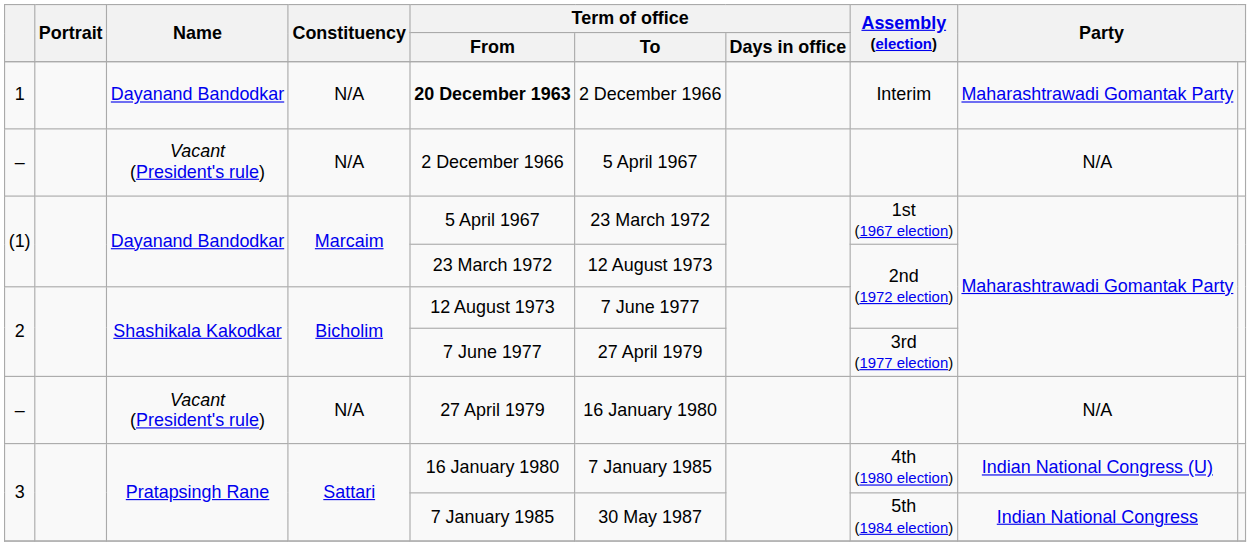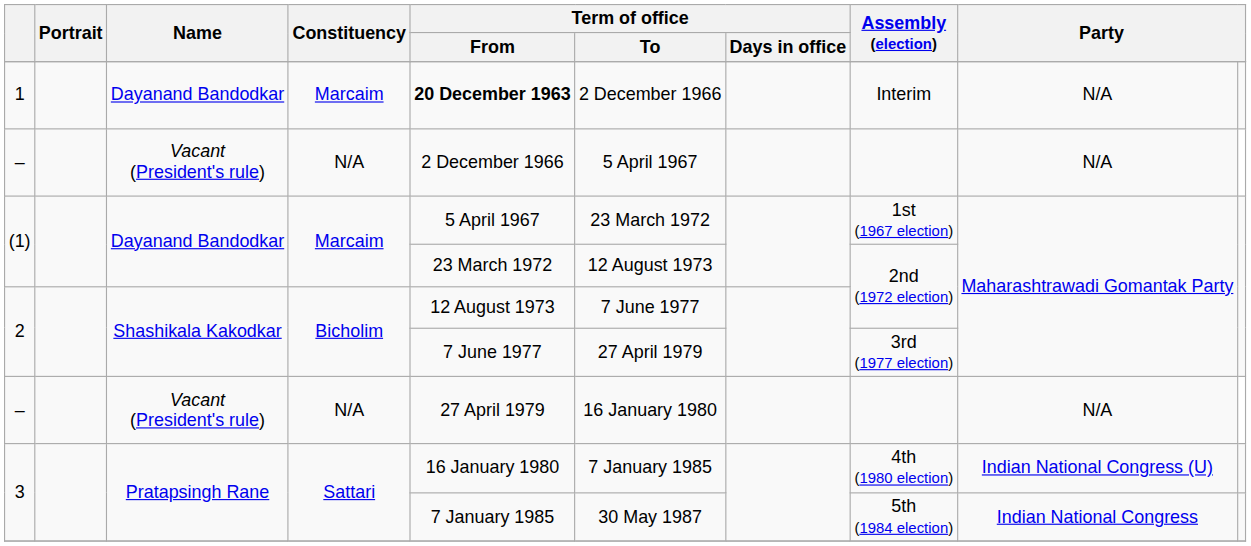(349, 94) N/A -> (349, 94) Marcaim
(1097, 94) Maharashtrawadi Gomantak Party -> (1097, 94) N/A
